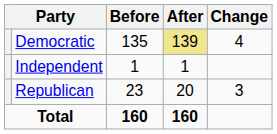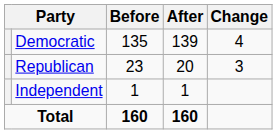(185, 41) khaki background -> (185, 41) no background
rows swapped: (55, 91) <-> (59, 66)
